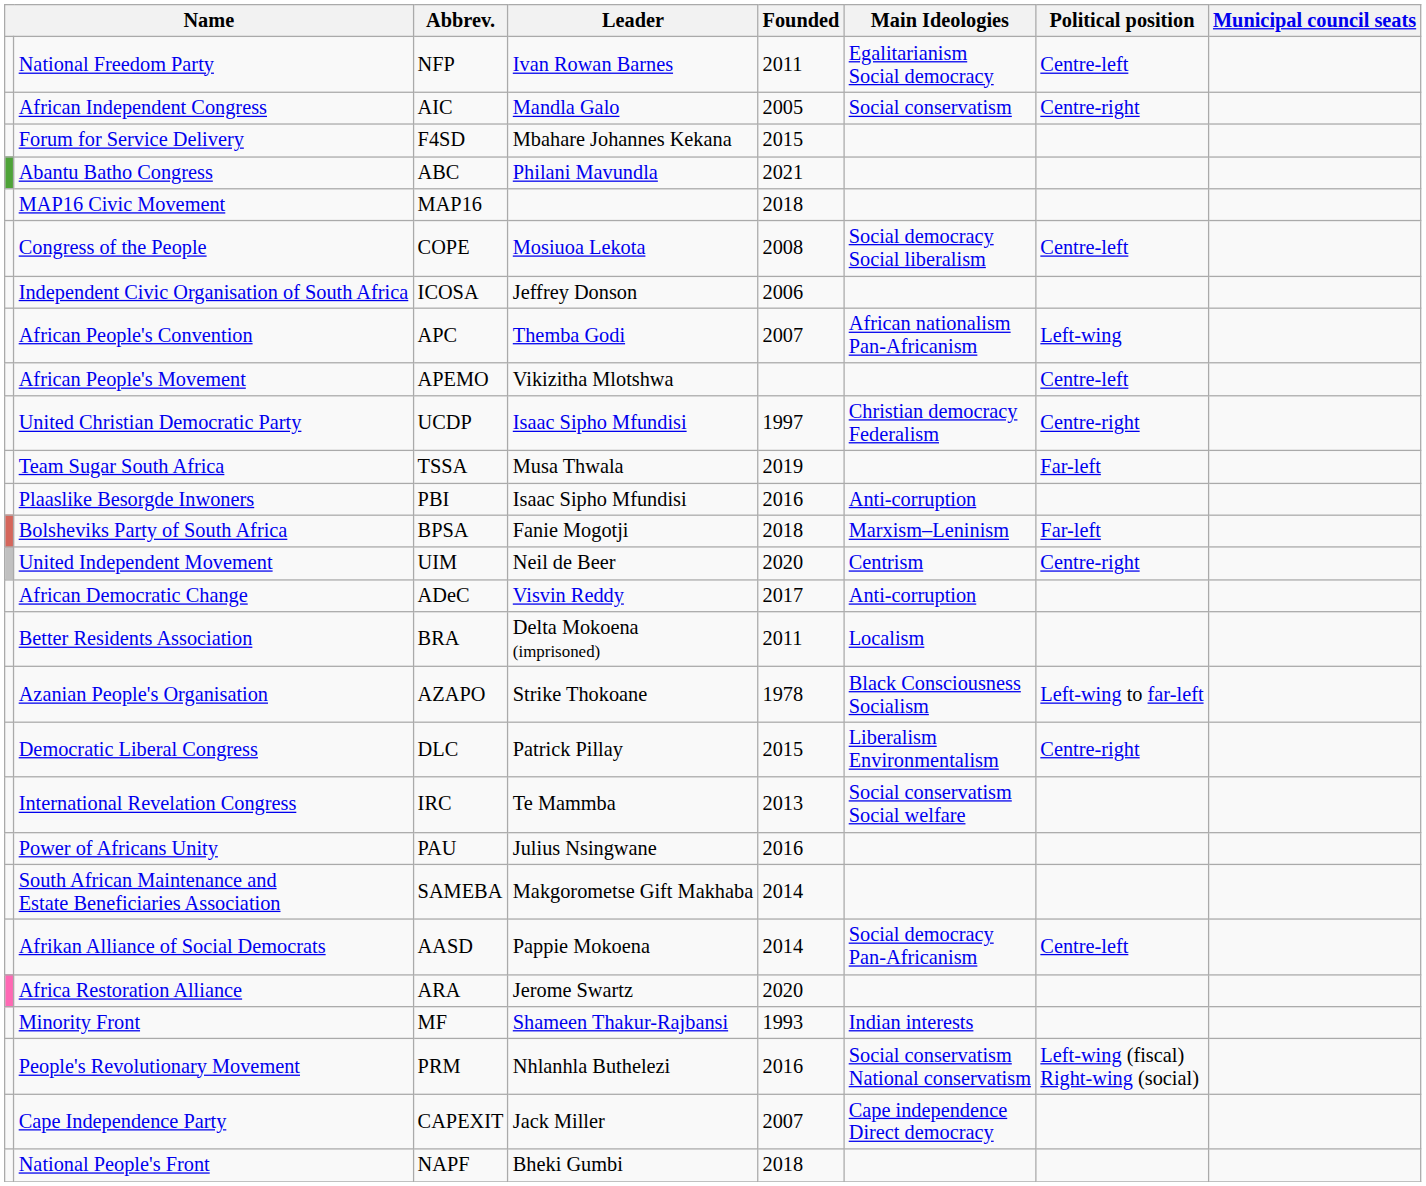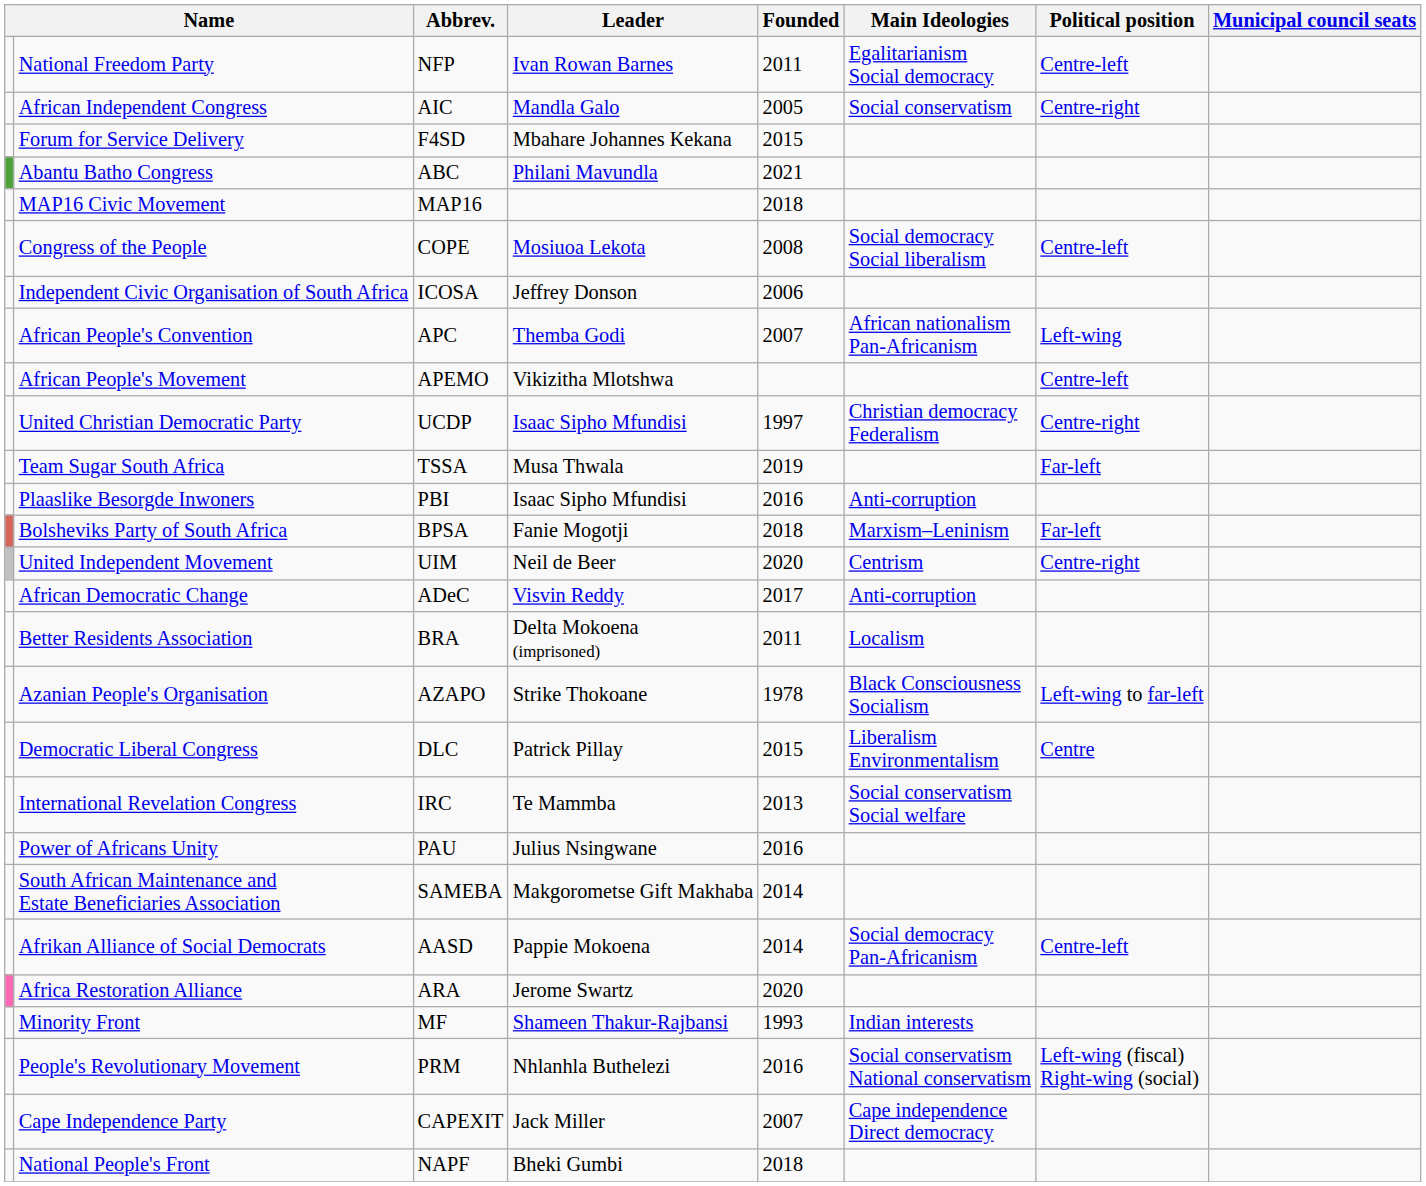(1090, 749) Centre-right -> (1067, 749) Centre
